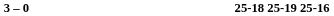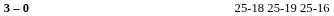(282, 7) bold -> (282, 7) normal
